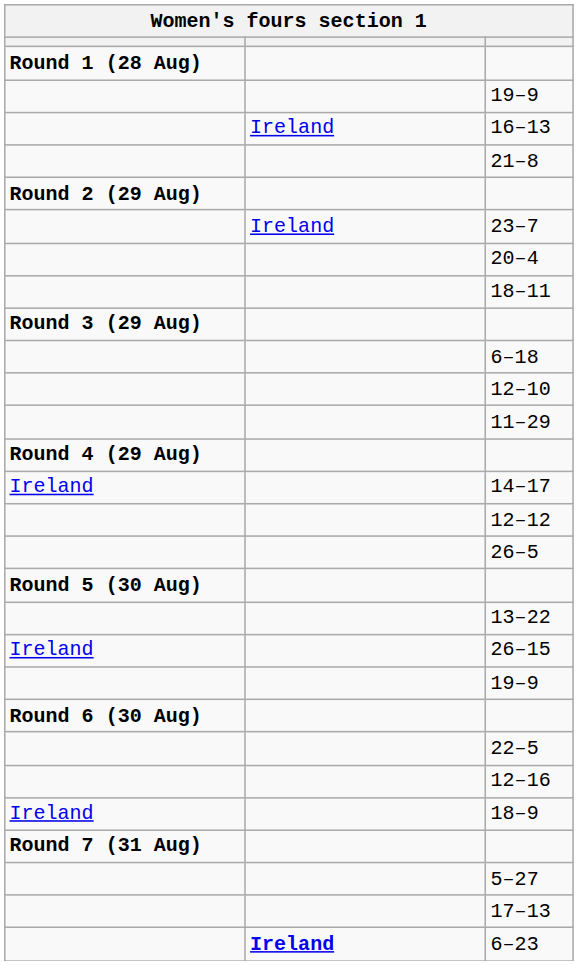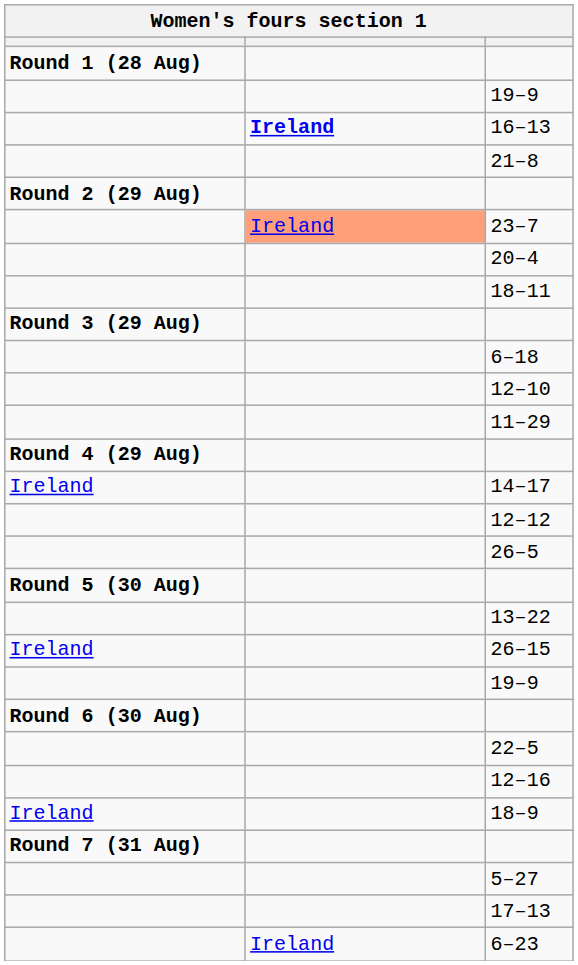(292, 128) normal -> (292, 128) bold
(292, 226) no background -> (292, 226) lightsalmon background
(292, 944) bold -> (292, 944) normal
